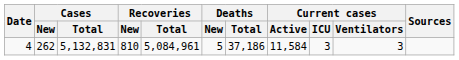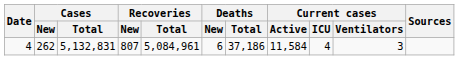(130, 46) 810 -> (130, 46) 807
(220, 46) 5 -> (220, 46) 6
(327, 46) 3 -> (327, 46) 4
